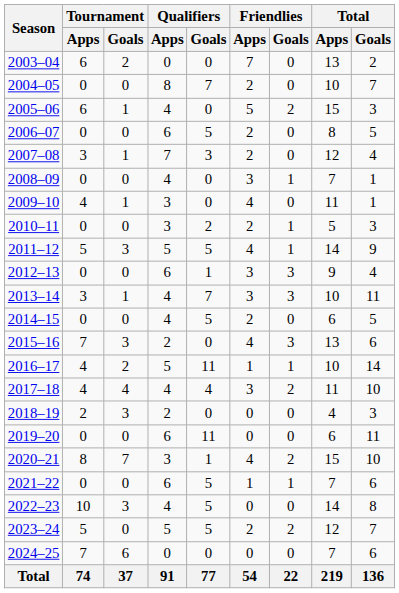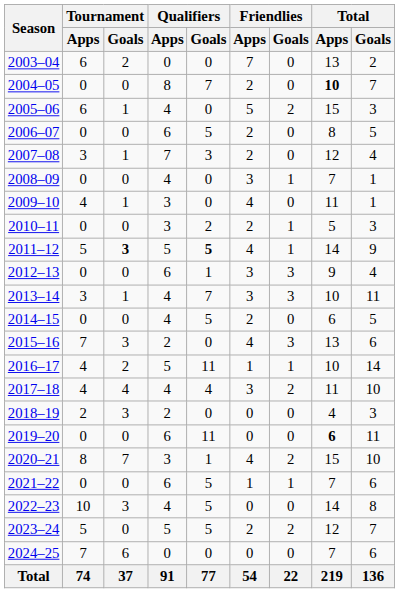(332, 86) normal -> (332, 86) bold
(125, 249) normal -> (125, 249) bold
(208, 249) normal -> (208, 249) bold
(332, 436) normal -> (332, 436) bold
